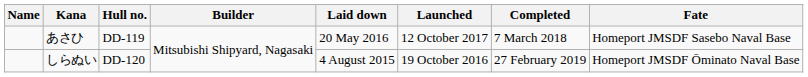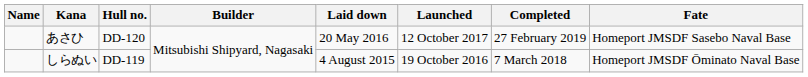(123, 37) DD-119 -> (124, 37) DD-120
(530, 37) 7 March 2018 -> (540, 37) 27 February 2019
(124, 61) DD-120 -> (123, 61) DD-119
(540, 61) 27 February 2019 -> (530, 61) 7 March 2018
